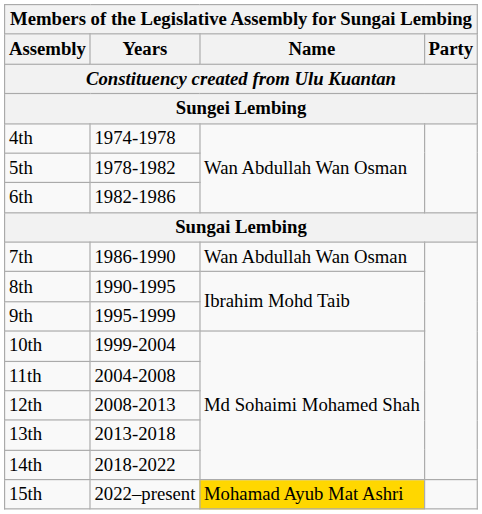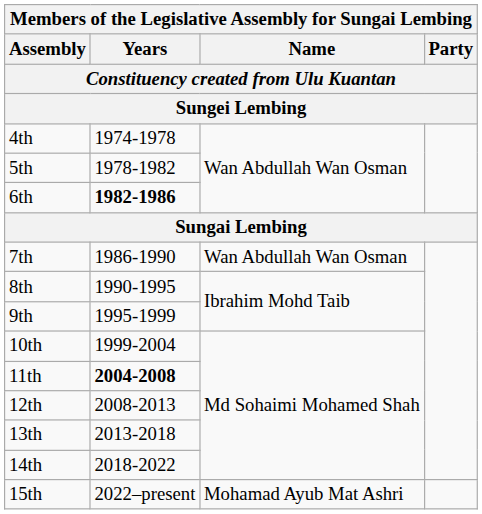(135, 197) normal -> (135, 197) bold
(135, 375) normal -> (135, 375) bold
(304, 494) gold background -> (304, 494) no background
